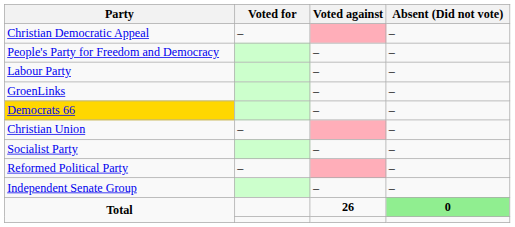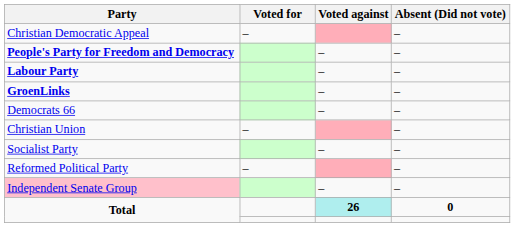(113, 52) normal -> (121, 52) bold
(39, 71) normal -> (43, 71) bold
(36, 91) normal -> (38, 91) bold
(41, 110) gold background -> (41, 110) no background
(72, 187) no background -> (72, 187) pink background
(348, 206) no background -> (353, 206) paleturquoise background
(448, 206) lightgreen background -> (450, 206) no background
